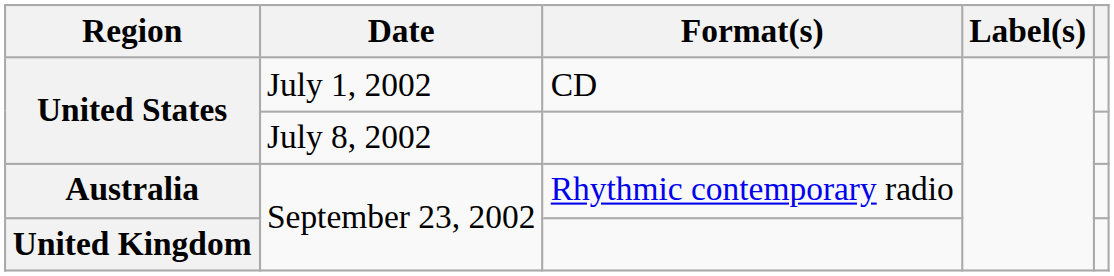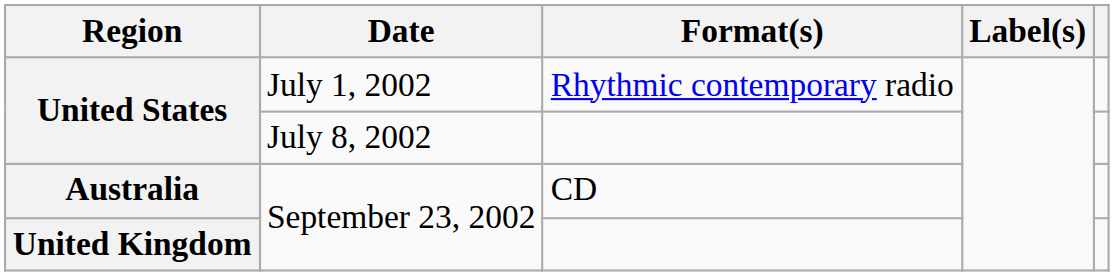(574, 84) CD -> (752, 84) Rhythmic contemporary radio
(752, 190) Rhythmic contemporary radio -> (574, 190) CD
